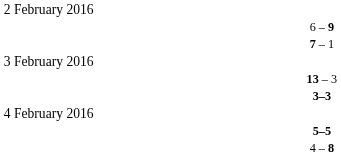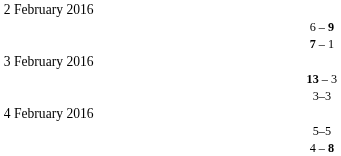(322, 96) bold -> (322, 96) normal
(322, 131) bold -> (322, 131) normal
